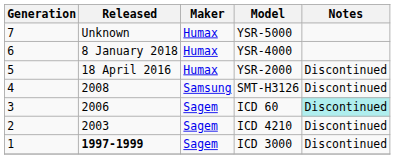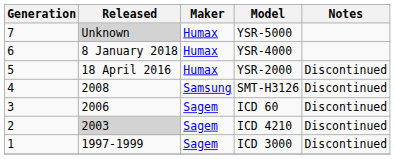(106, 32) no background -> (106, 32) lightgrey background
(346, 107) paleturquoise background -> (346, 107) no background
(95, 126) no background -> (95, 126) lightgrey background
(112, 144) bold -> (112, 144) normal
